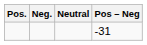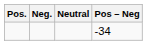(103, 31) -31 -> (103, 31) -34
